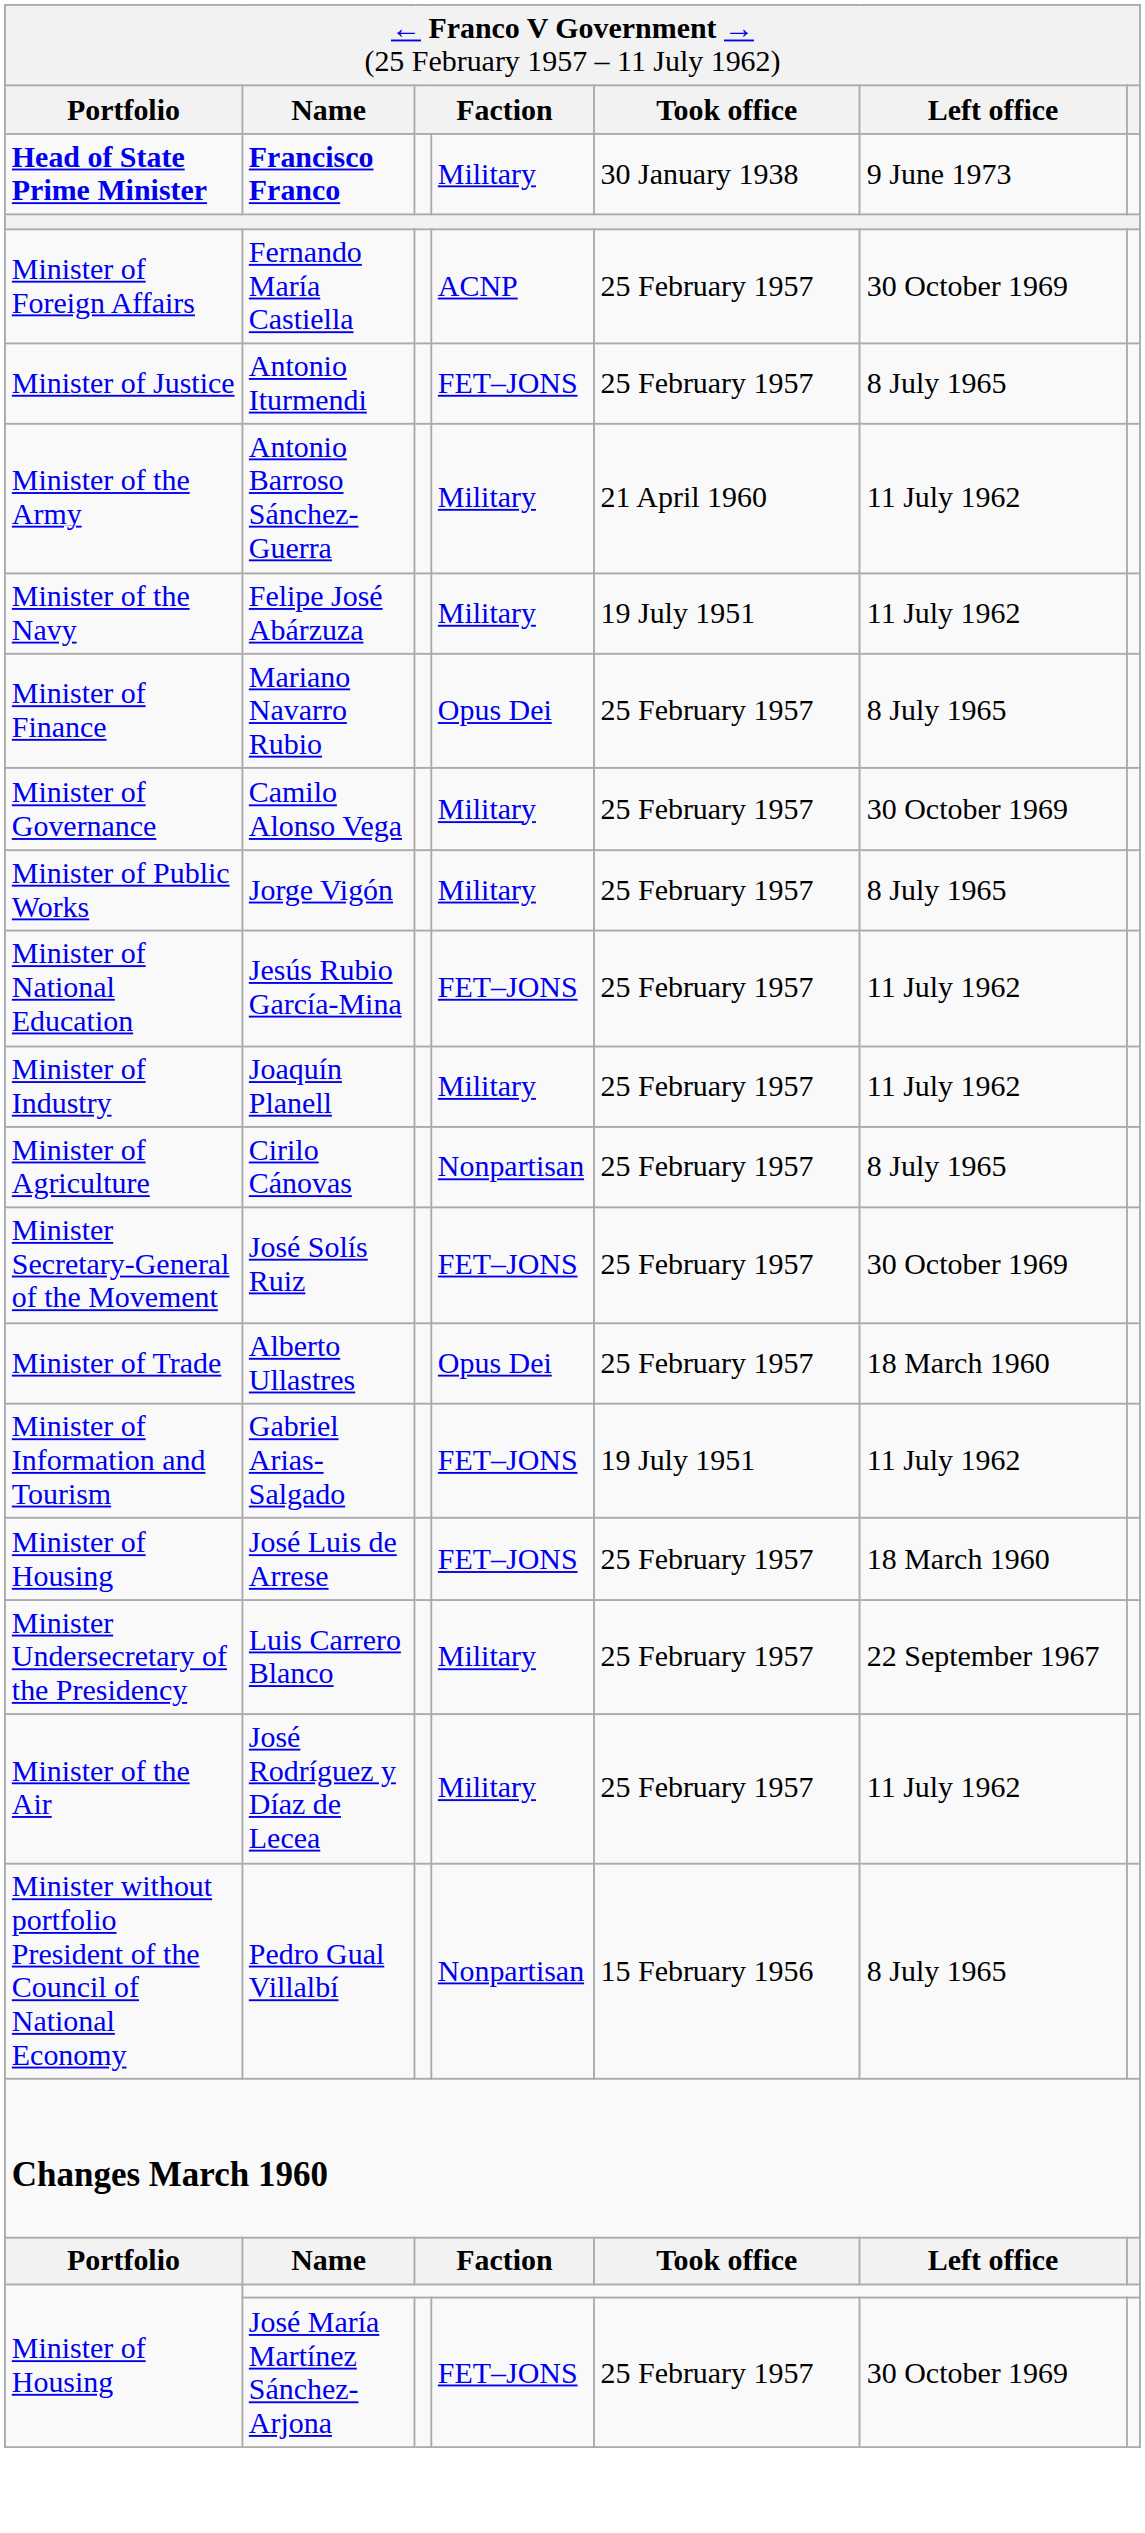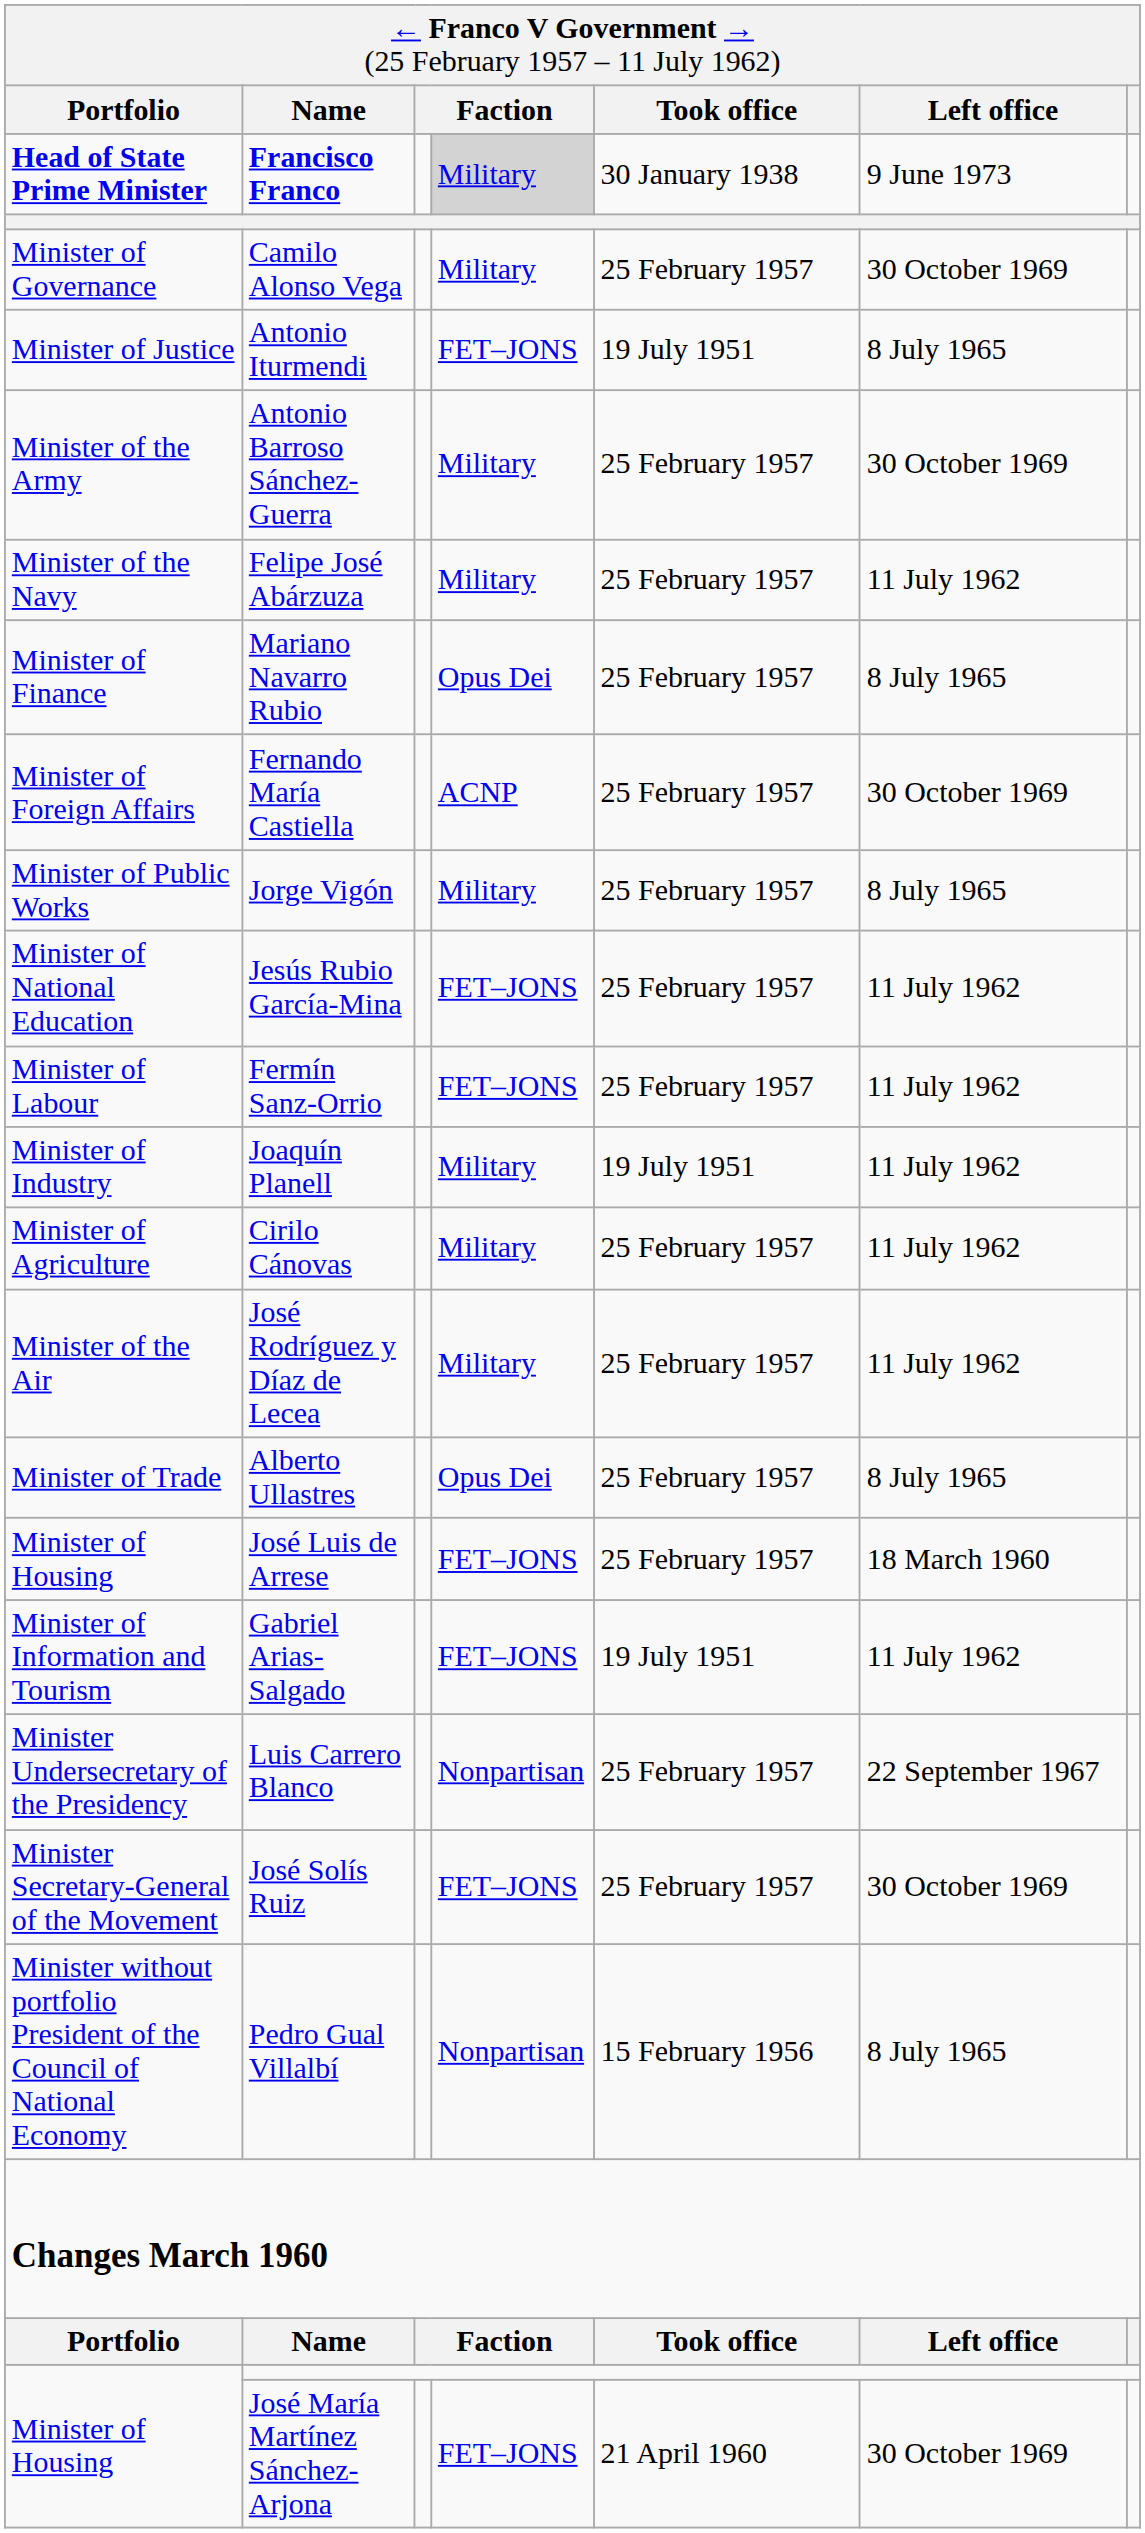(487, 173) no background -> (487, 173) lightgrey background
rows swapped: (103, 285) <-> (84, 808)
(707, 383) 25 February 1957 -> (678, 349) 19 July 1951
(684, 498) 21 April 1960 -> (707, 464) 25 February 1957
(944, 498) 11 July 1962 -> (967, 464) 30 October 1969
(678, 612) 19 July 1951 -> (707, 579) 25 February 1957
+ row: (79, 1085)
(707, 1085) 25 February 1957 -> (678, 1166) 19 July 1951
(511, 1166) Nonpartisan -> (487, 1247) Military
(937, 1166) 8 July 1965 -> (944, 1247) 11 July 1962
rows swapped: (101, 1788) <-> (121, 1264)
(958, 1362) 18 March 1960 -> (937, 1477) 8 July 1965
rows swapped: (109, 1460) <-> (79, 1558)
(487, 1656) Military -> (511, 1771) Nonpartisan
(707, 2372) 25 February 1957 -> (684, 2453) 21 April 1960
